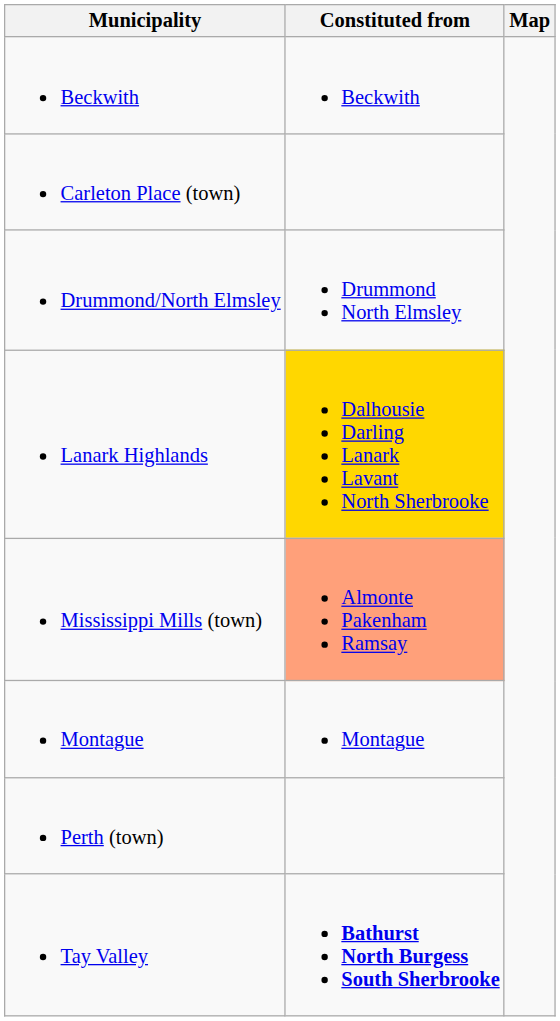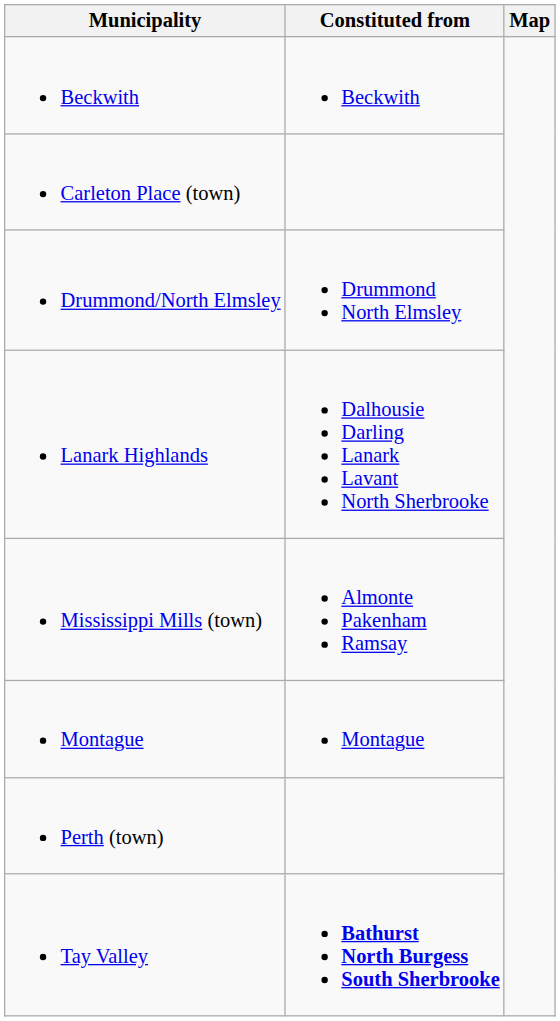(395, 455) gold background -> (395, 455) no background
(395, 621) lightsalmon background -> (395, 621) no background
